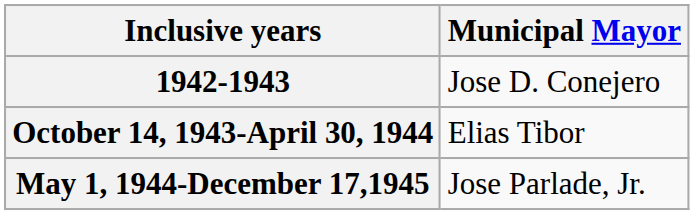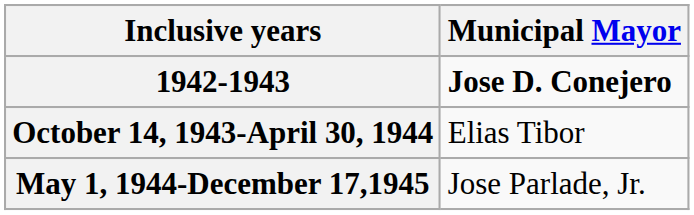(554, 81) normal -> (560, 81) bold
